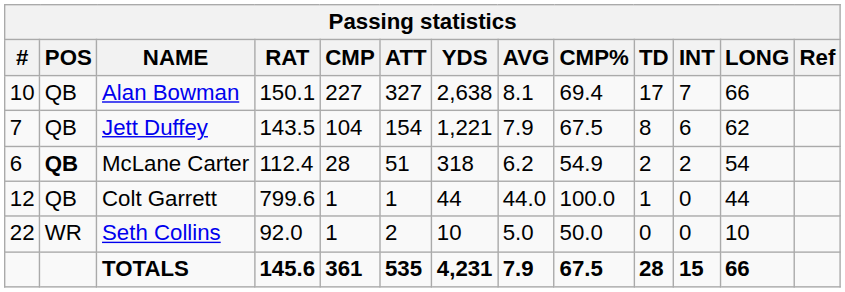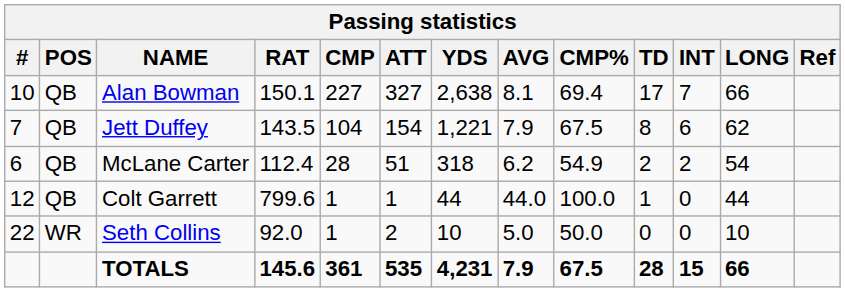(61, 163) bold -> (61, 163) normal
